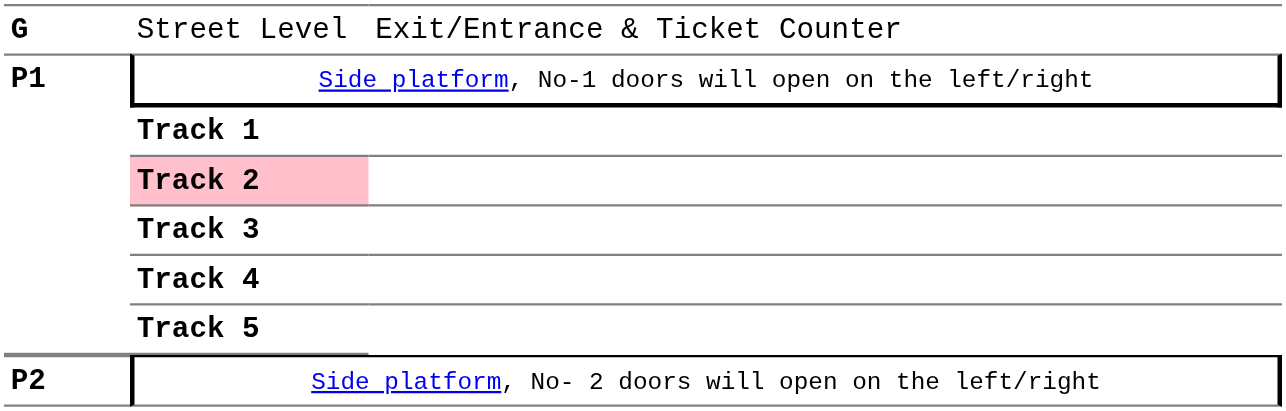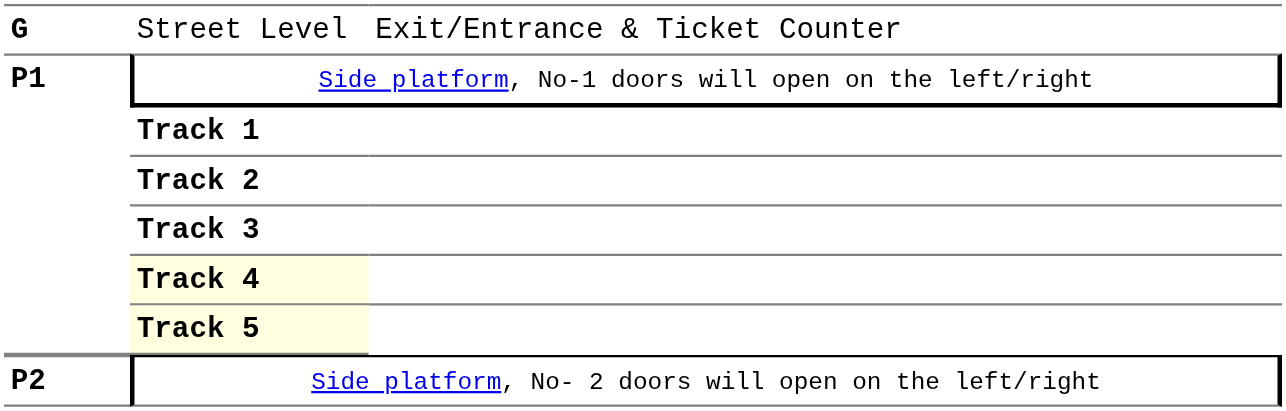(198, 181) pink background -> (198, 181) no background
(198, 280) no background -> (198, 280) lightyellow background
(198, 329) no background -> (198, 329) lightyellow background
